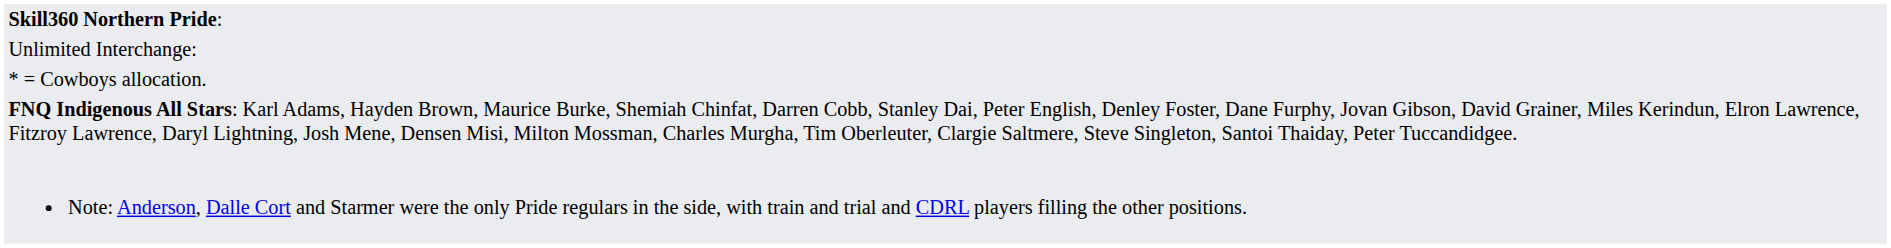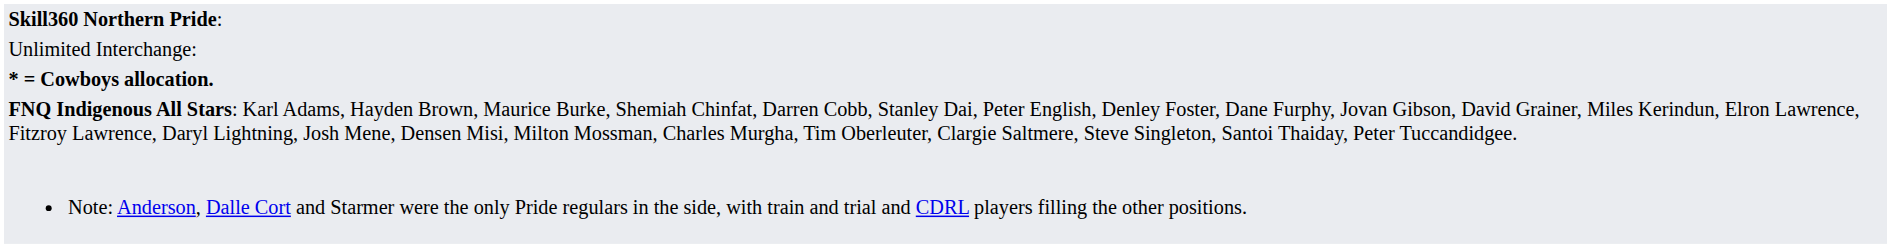(108, 79) normal -> (111, 79) bold
